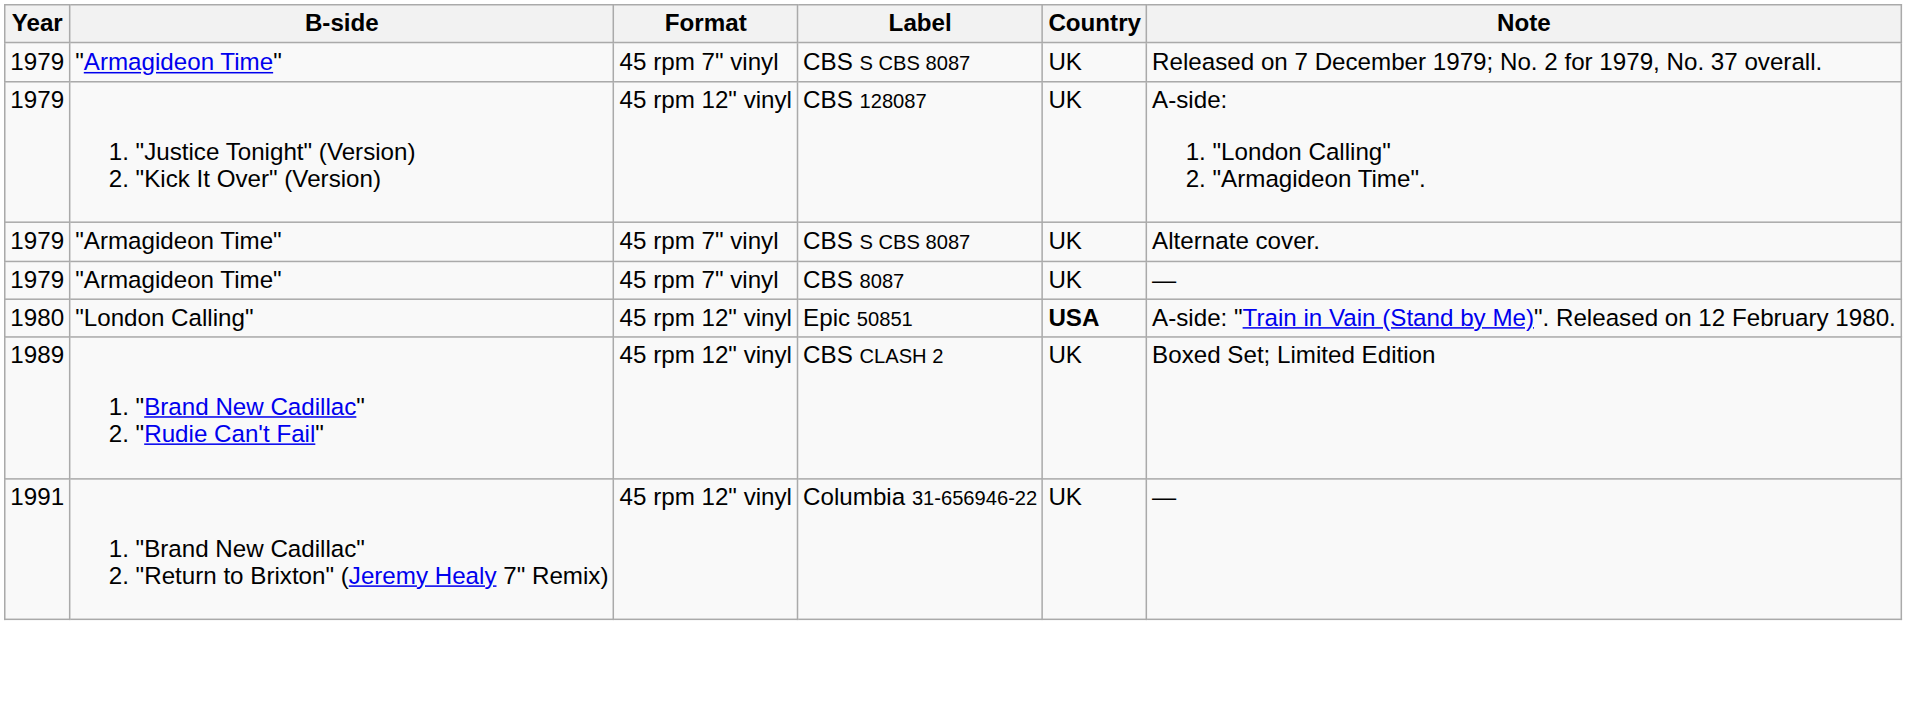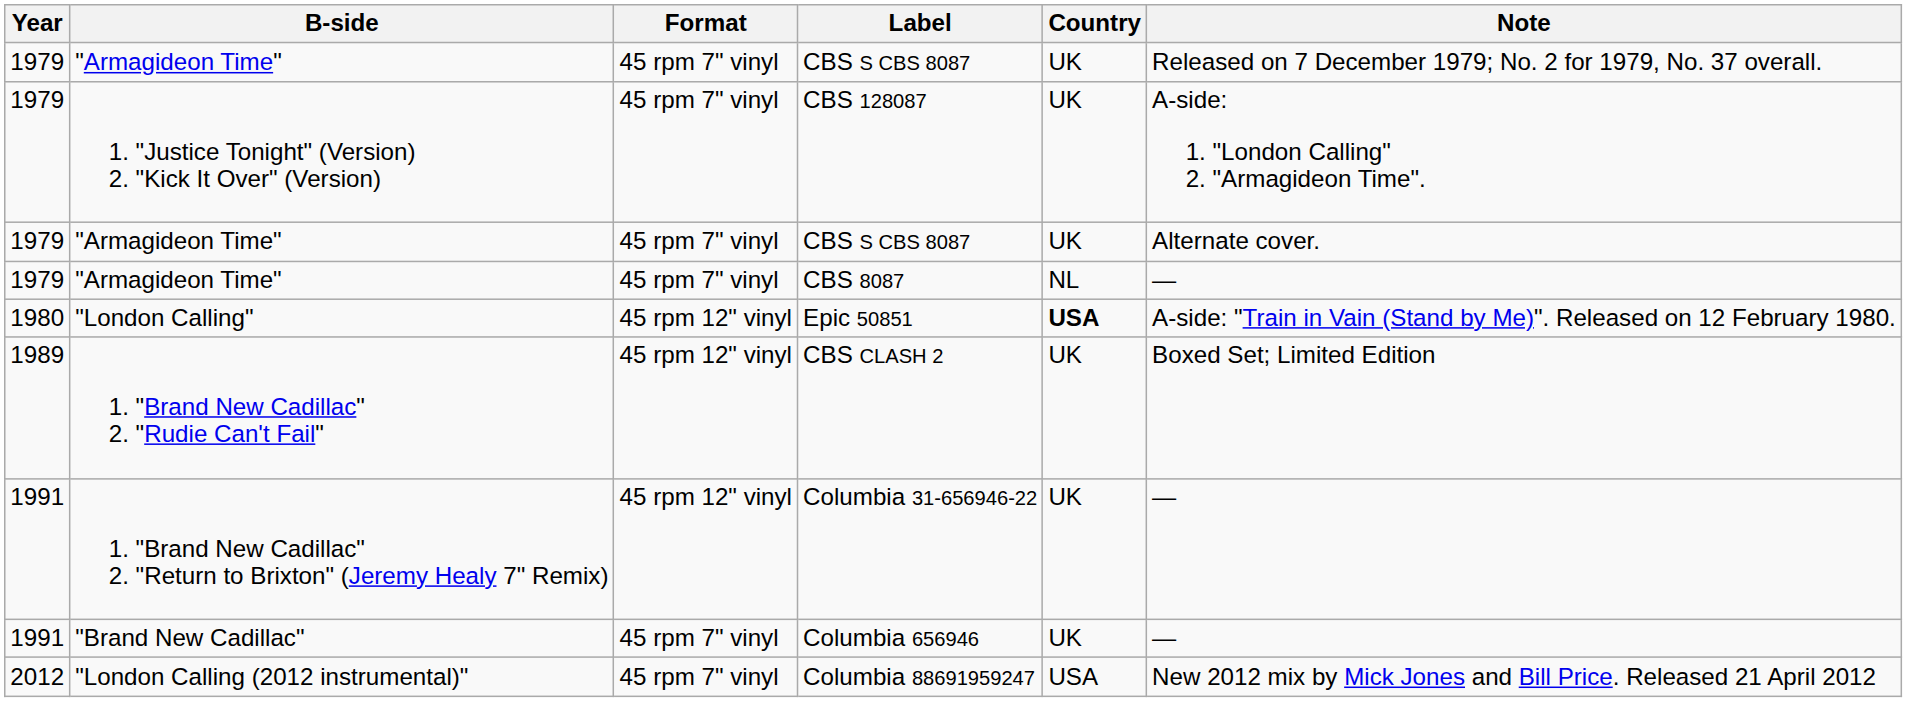(706, 100) 45 rpm 12" vinyl -> (699, 100) 45 rpm 7" vinyl
(1065, 279) UK -> (1064, 279) NL
+ row: (190, 638)
+ row: (272, 676)
